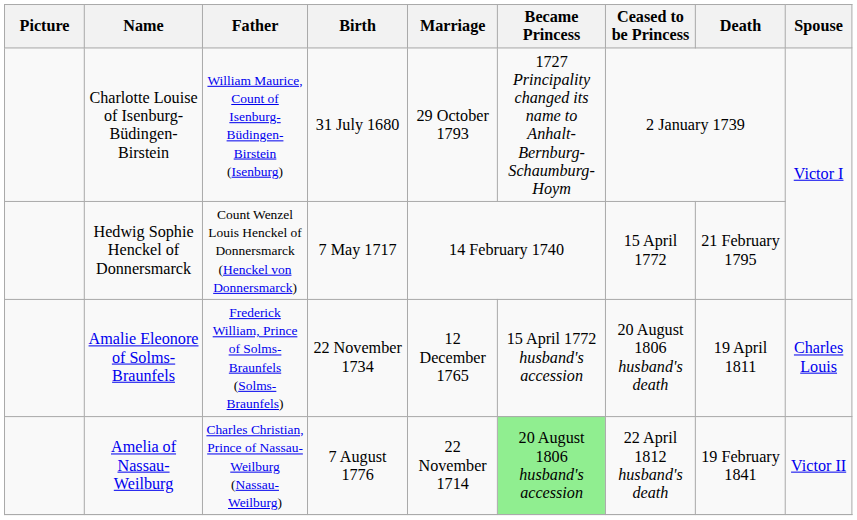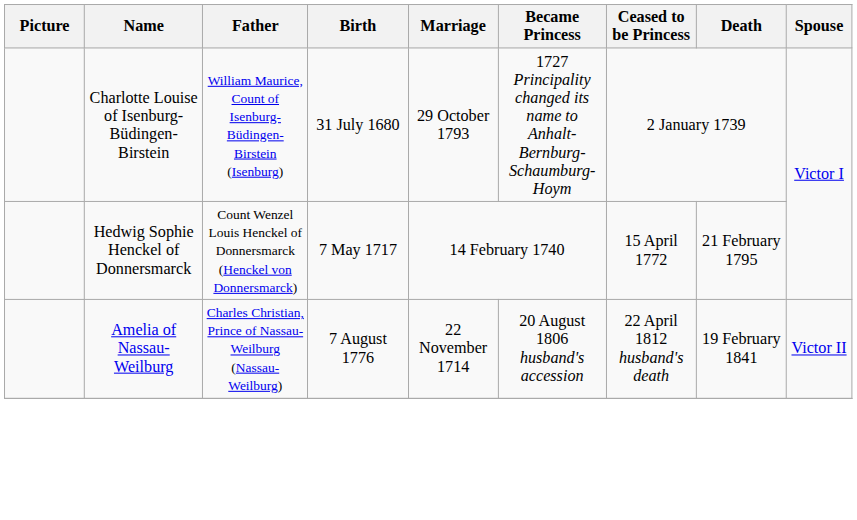- row: (144, 357)
(552, 465) lightgreen background -> (552, 348) no background
